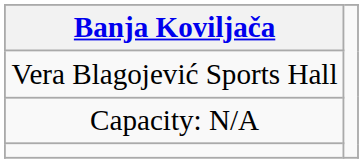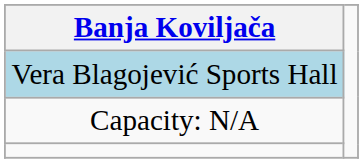(175, 73) no background -> (175, 73) lightblue background
